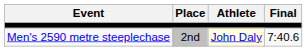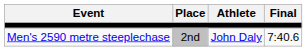(236, 37) lightyellow background -> (236, 37) no background
